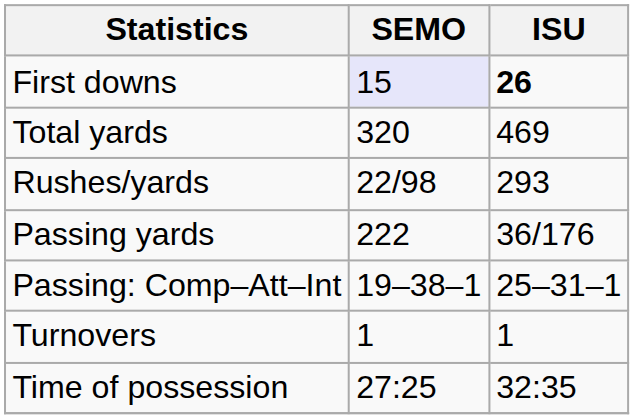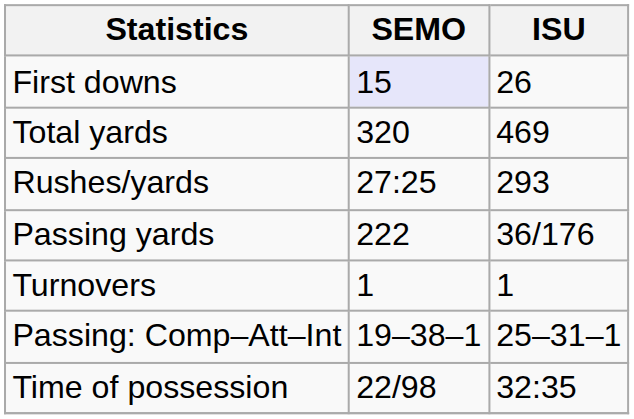(514, 81) bold -> (514, 81) normal
(396, 183) 22/98 -> (396, 183) 27:25
rows swapped: (177, 285) <-> (84, 336)
(396, 387) 27:25 -> (396, 387) 22/98
